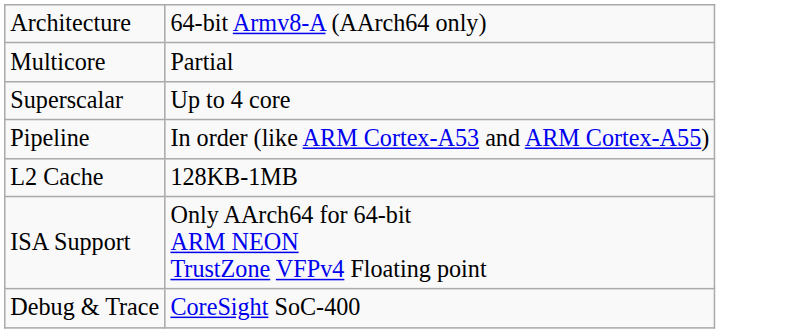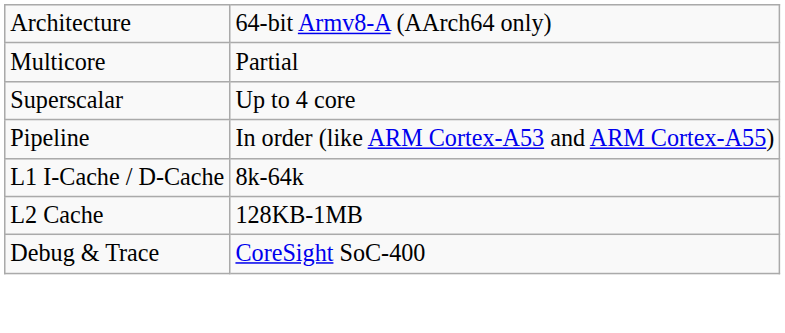+ row: (117, 176)
- row: (70, 242)
